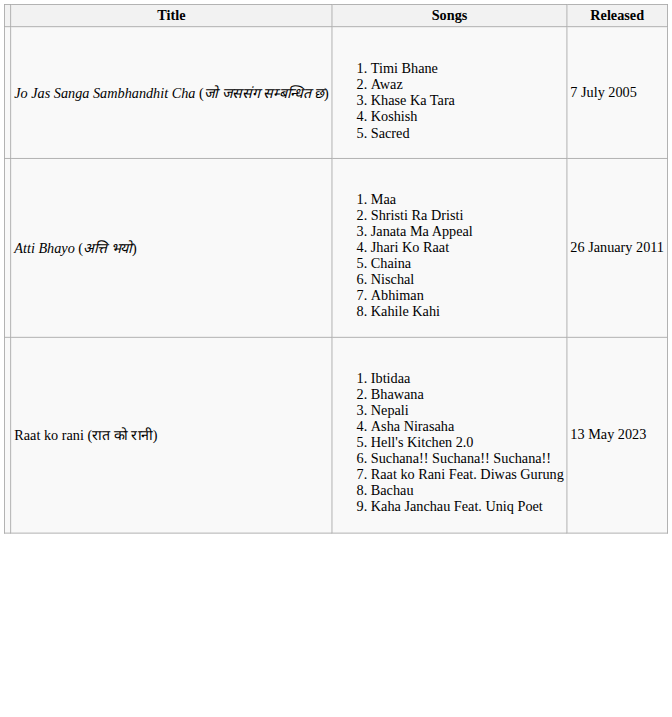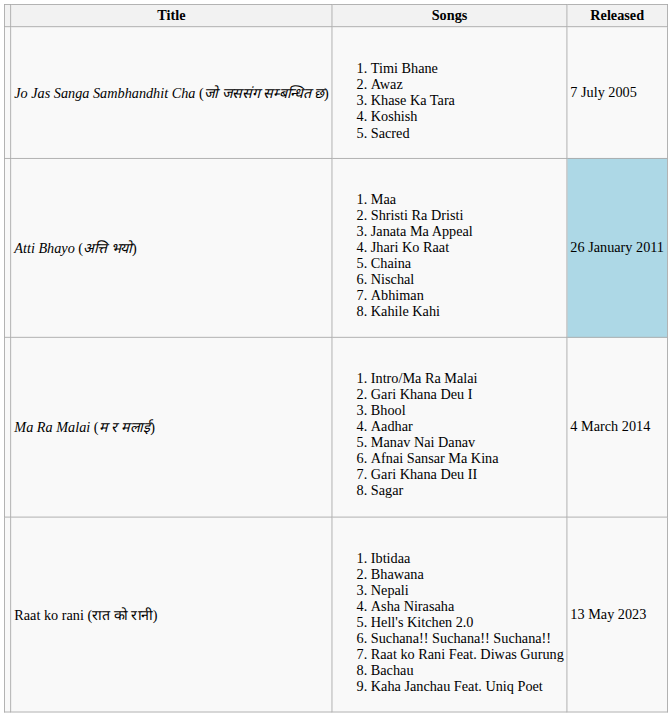(617, 247) no background -> (617, 247) lightblue background
+ row: (85, 427)
